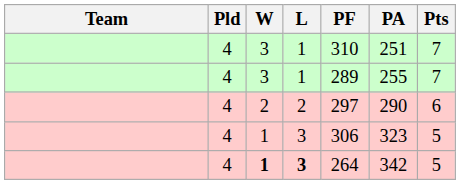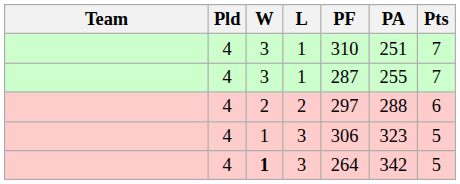(345, 77) 289 -> (345, 77) 287
(393, 106) 290 -> (393, 106) 288
(302, 164) bold -> (302, 164) normal
